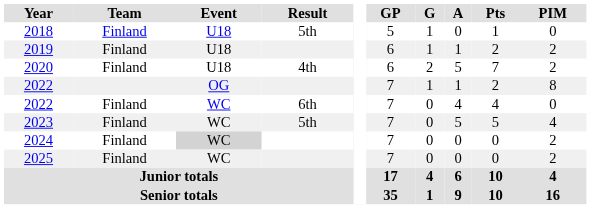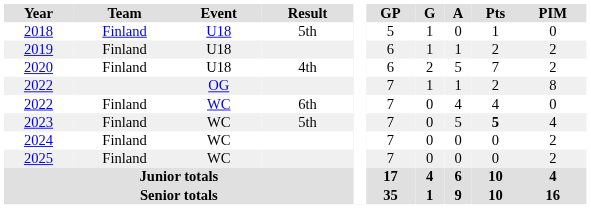(495, 122) normal -> (495, 122) bold
(219, 140) lightgrey background -> (219, 140) no background
